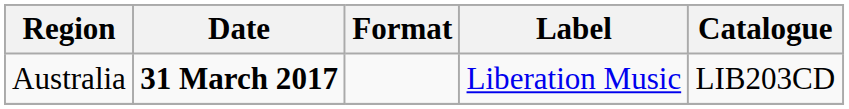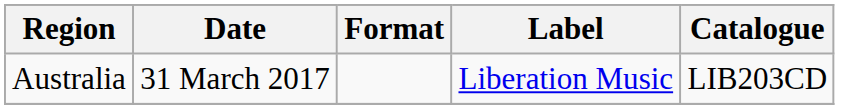(239, 78) bold -> (235, 78) normal
